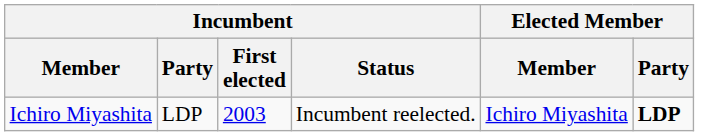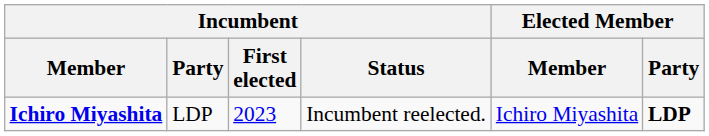(81, 113) normal -> (86, 113) bold
(244, 113) 2003 -> (255, 113) 2023
